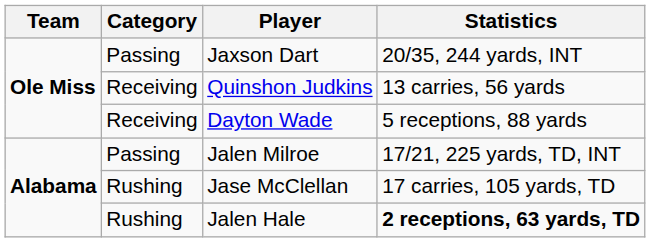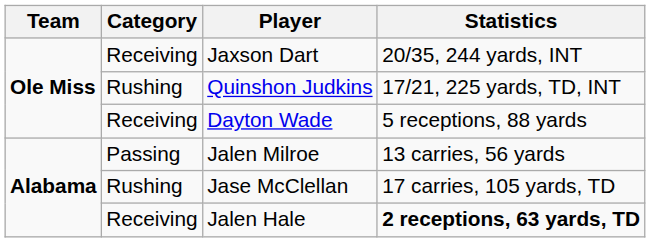(143, 54) Passing -> (152, 54) Receiving
(152, 87) Receiving -> (144, 87) Rushing
(473, 87) 13 carries, 56 yards -> (502, 87) 17/21, 225 yards, TD, INT
(502, 153) 17/21, 225 yards, TD, INT -> (473, 153) 13 carries, 56 yards
(144, 219) Rushing -> (152, 219) Receiving
